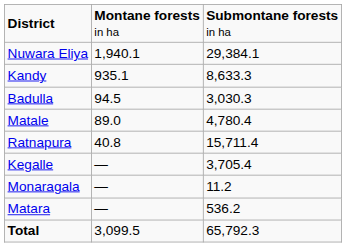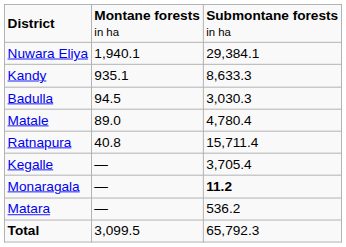(219, 186) normal -> (219, 186) bold
